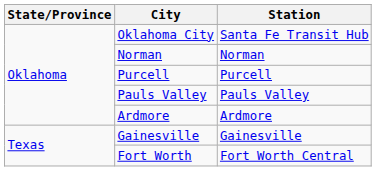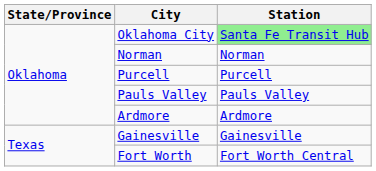(294, 35) no background -> (294, 35) lightgreen background
